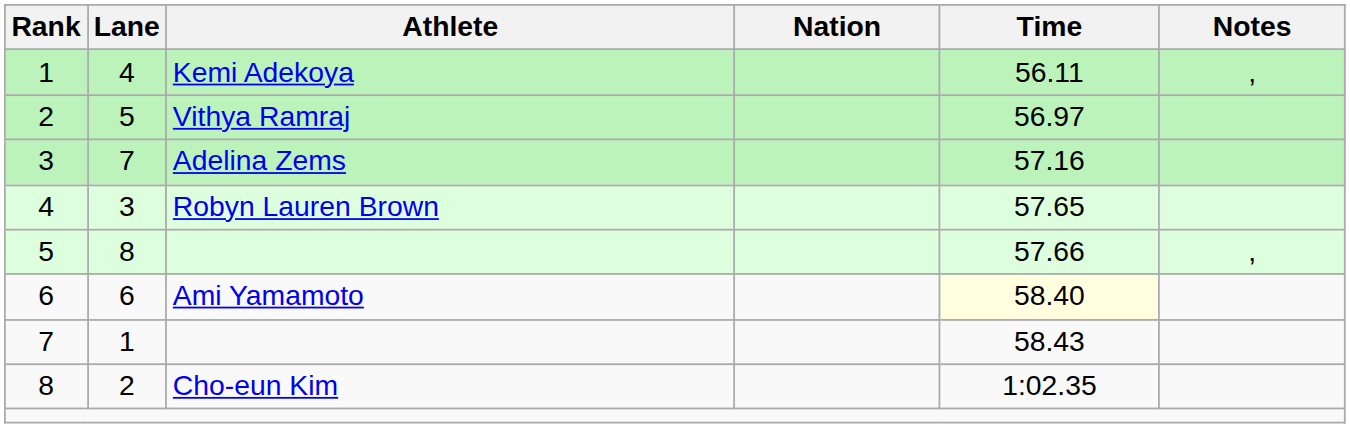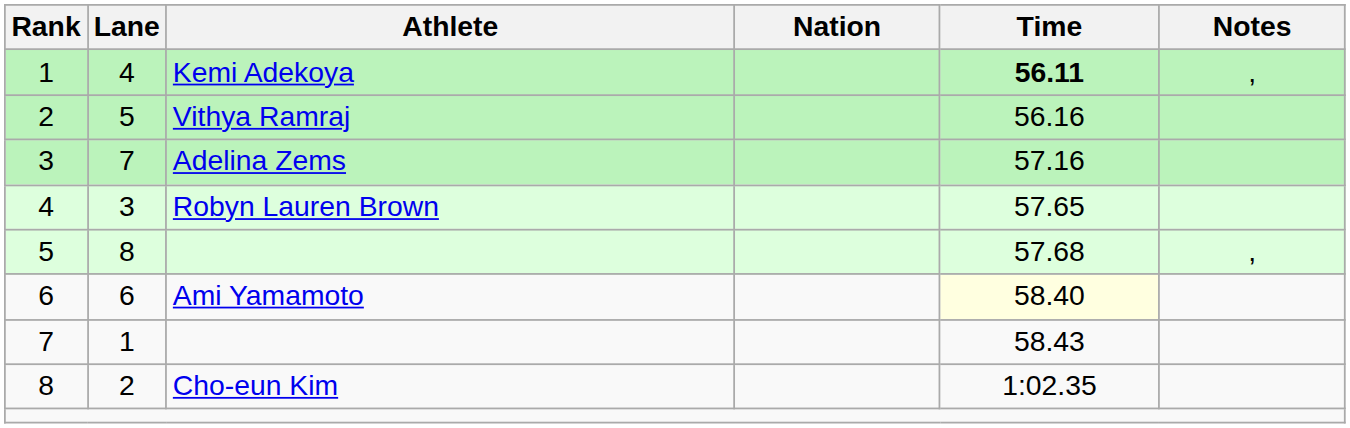(1049, 71) normal -> (1049, 71) bold
(1049, 116) 56.97 -> (1049, 116) 56.16
(1049, 251) 57.66 -> (1049, 251) 57.68
